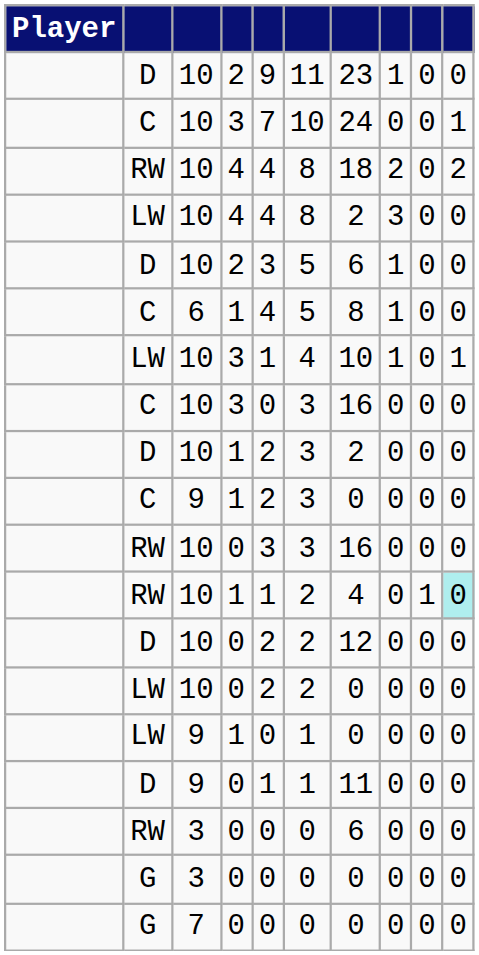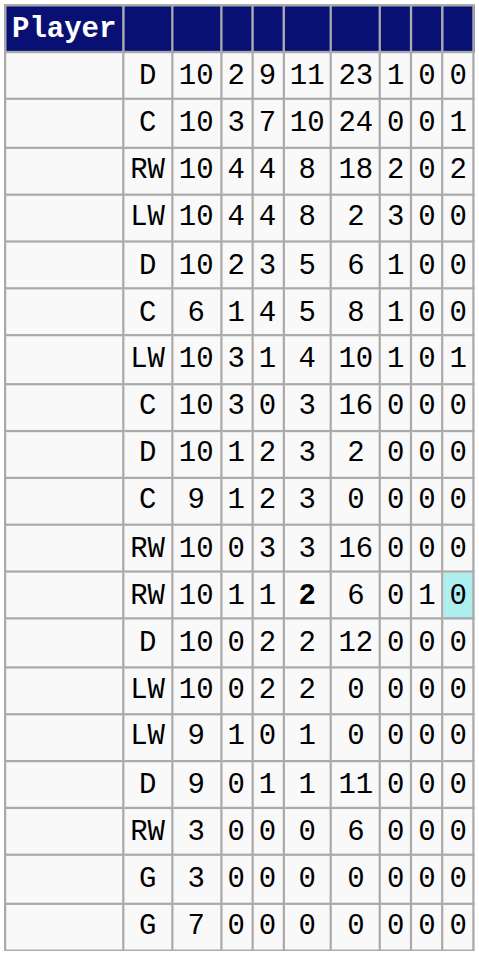(307, 596) normal -> (307, 596) bold
(356, 596) 4 -> (356, 596) 6
